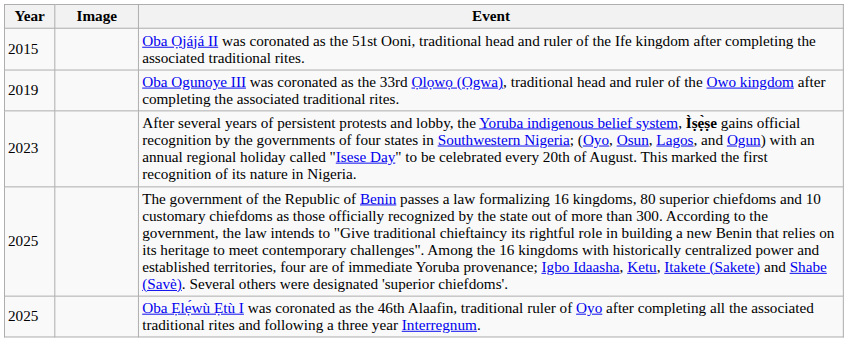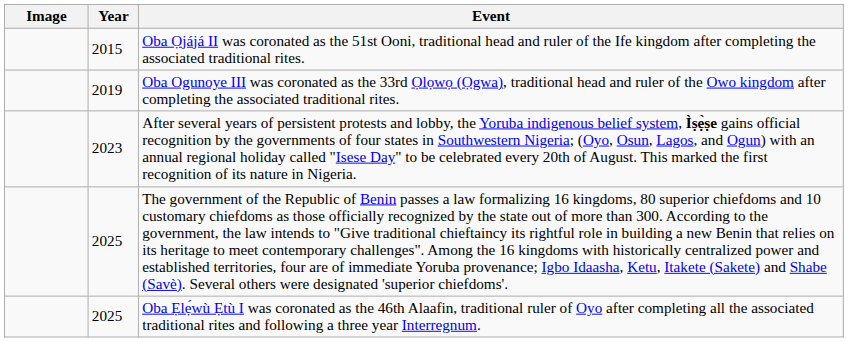columns swapped: (30, 16) <-> (97, 16)
